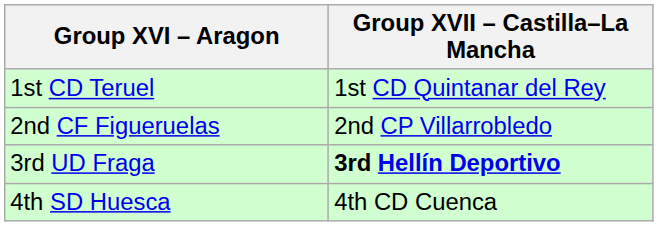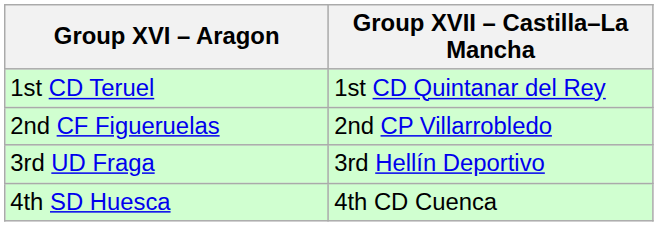(447, 163) bold -> (439, 163) normal
